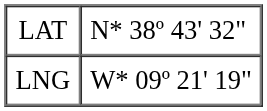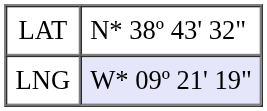(171, 80) no background -> (171, 80) lavender background
